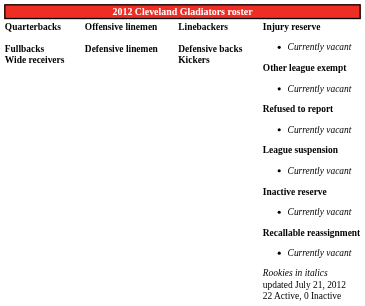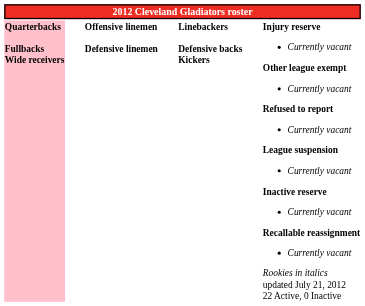(35, 43) no background -> (35, 43) pink background
